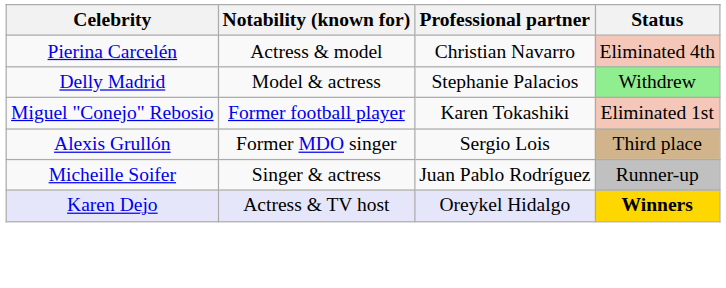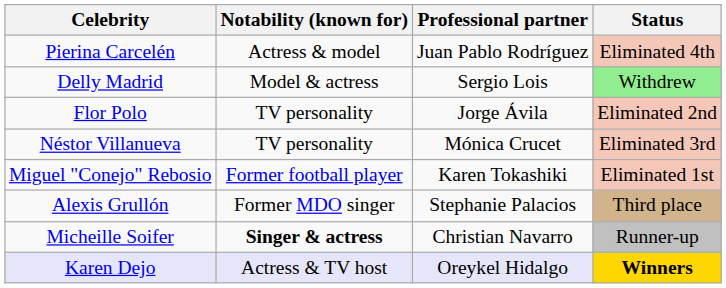(505, 50) Christian Navarro -> (503, 50) Juan Pablo Rodríguez
(505, 81) Stephanie Palacios -> (503, 81) Sergio Lois
+ row: (110, 112)
+ row: (110, 143)
(505, 143) Sergio Lois -> (503, 205) Stephanie Palacios
(316, 174) normal -> (314, 236) bold
(505, 174) Juan Pablo Rodríguez -> (503, 236) Christian Navarro
